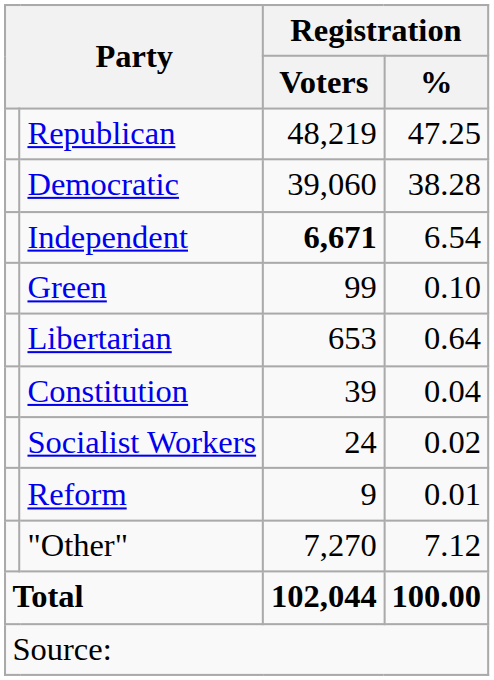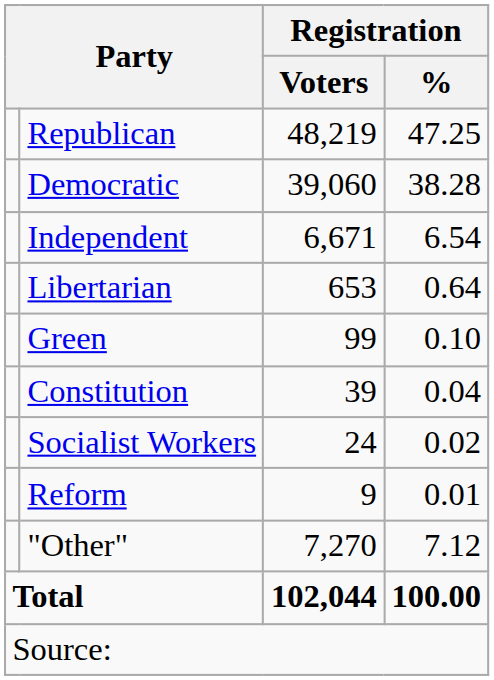(340, 236) bold -> (340, 236) normal
rows swapped: (100, 339) <-> (67, 287)
